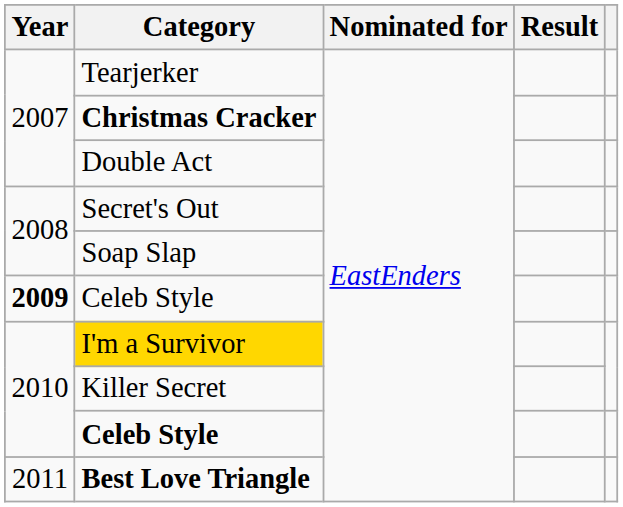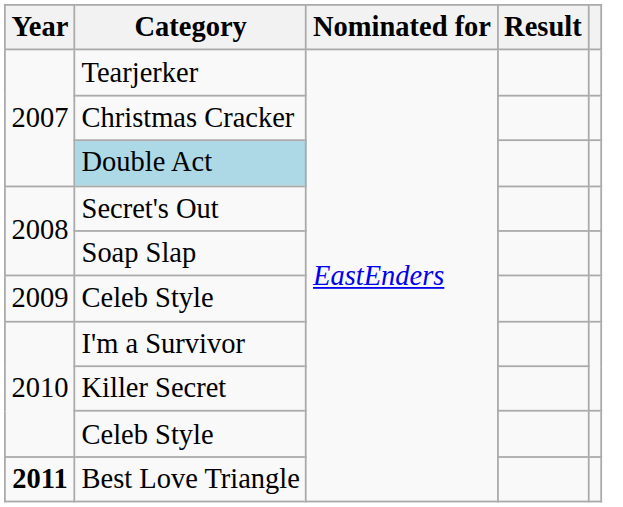(199, 117) bold -> (188, 117) normal
(147, 162) no background -> (147, 162) lightblue background
(40, 298) bold -> (40, 298) normal
(163, 343) gold background -> (163, 343) no background
(150, 433) bold -> (148, 433) normal
(40, 478) normal -> (40, 478) bold
(196, 478) bold -> (191, 478) normal
